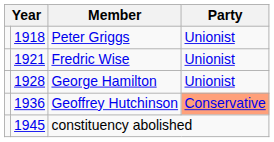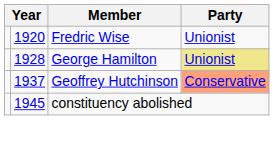- row: (91, 37)
(30, 59) 1921 -> (30, 37) 1920
(210, 81) no background -> (210, 59) khaki background
(30, 103) 1936 -> (30, 81) 1937
